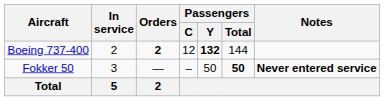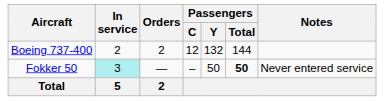(158, 50) bold -> (162, 50) normal
(210, 50) bold -> (213, 50) normal
(114, 68) no background -> (117, 68) paleturquoise background
(317, 68) bold -> (317, 68) normal
